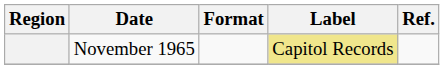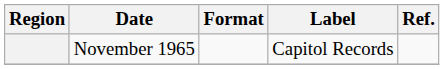(333, 49) khaki background -> (333, 49) no background
